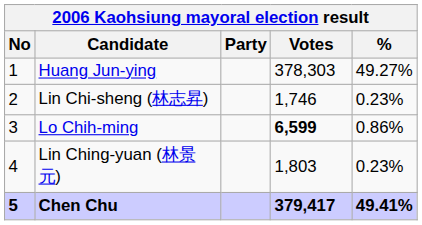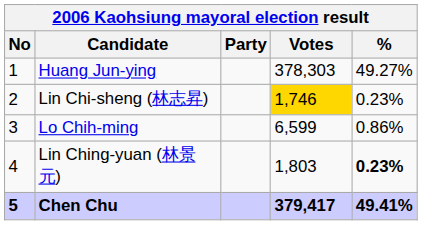(296, 99) no background -> (296, 99) gold background
(296, 127) bold -> (296, 127) normal
(380, 166) normal -> (380, 166) bold
